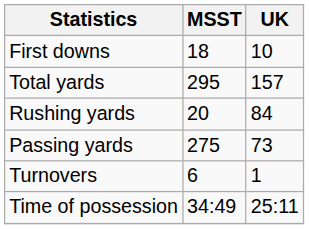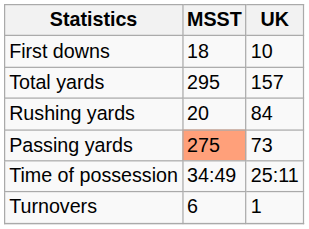(203, 144) no background -> (203, 144) lightsalmon background
rows swapped: (53, 176) <-> (94, 207)
